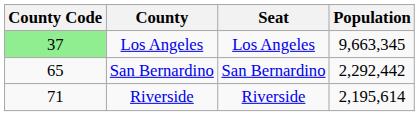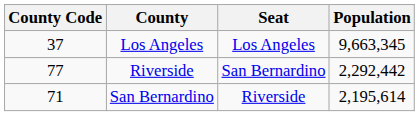(55, 44) lightgreen background -> (55, 44) no background
(55, 70) 65 -> (55, 70) 77
(162, 70) San Bernardino -> (162, 70) Riverside
(162, 96) Riverside -> (162, 96) San Bernardino
